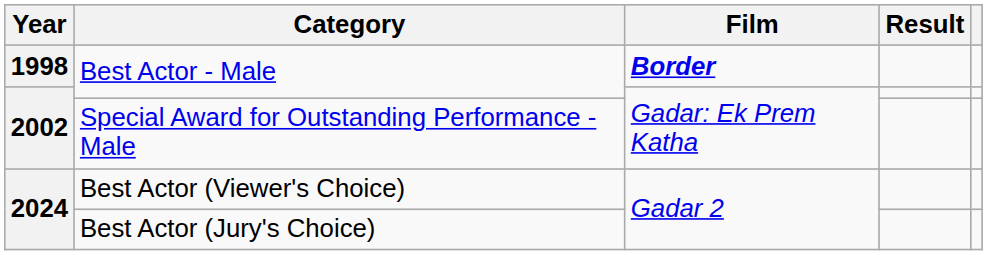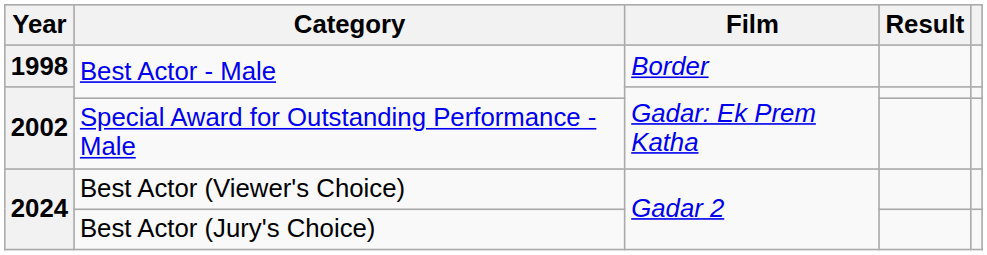(673, 65) bold -> (670, 65) normal
